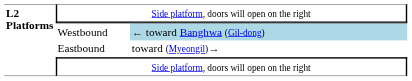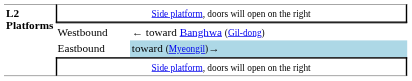(198, 32) lightblue background -> (198, 32) no background
(176, 48) no background -> (176, 48) lightblue background
